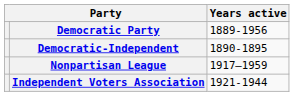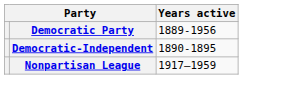- row: (108, 83)
